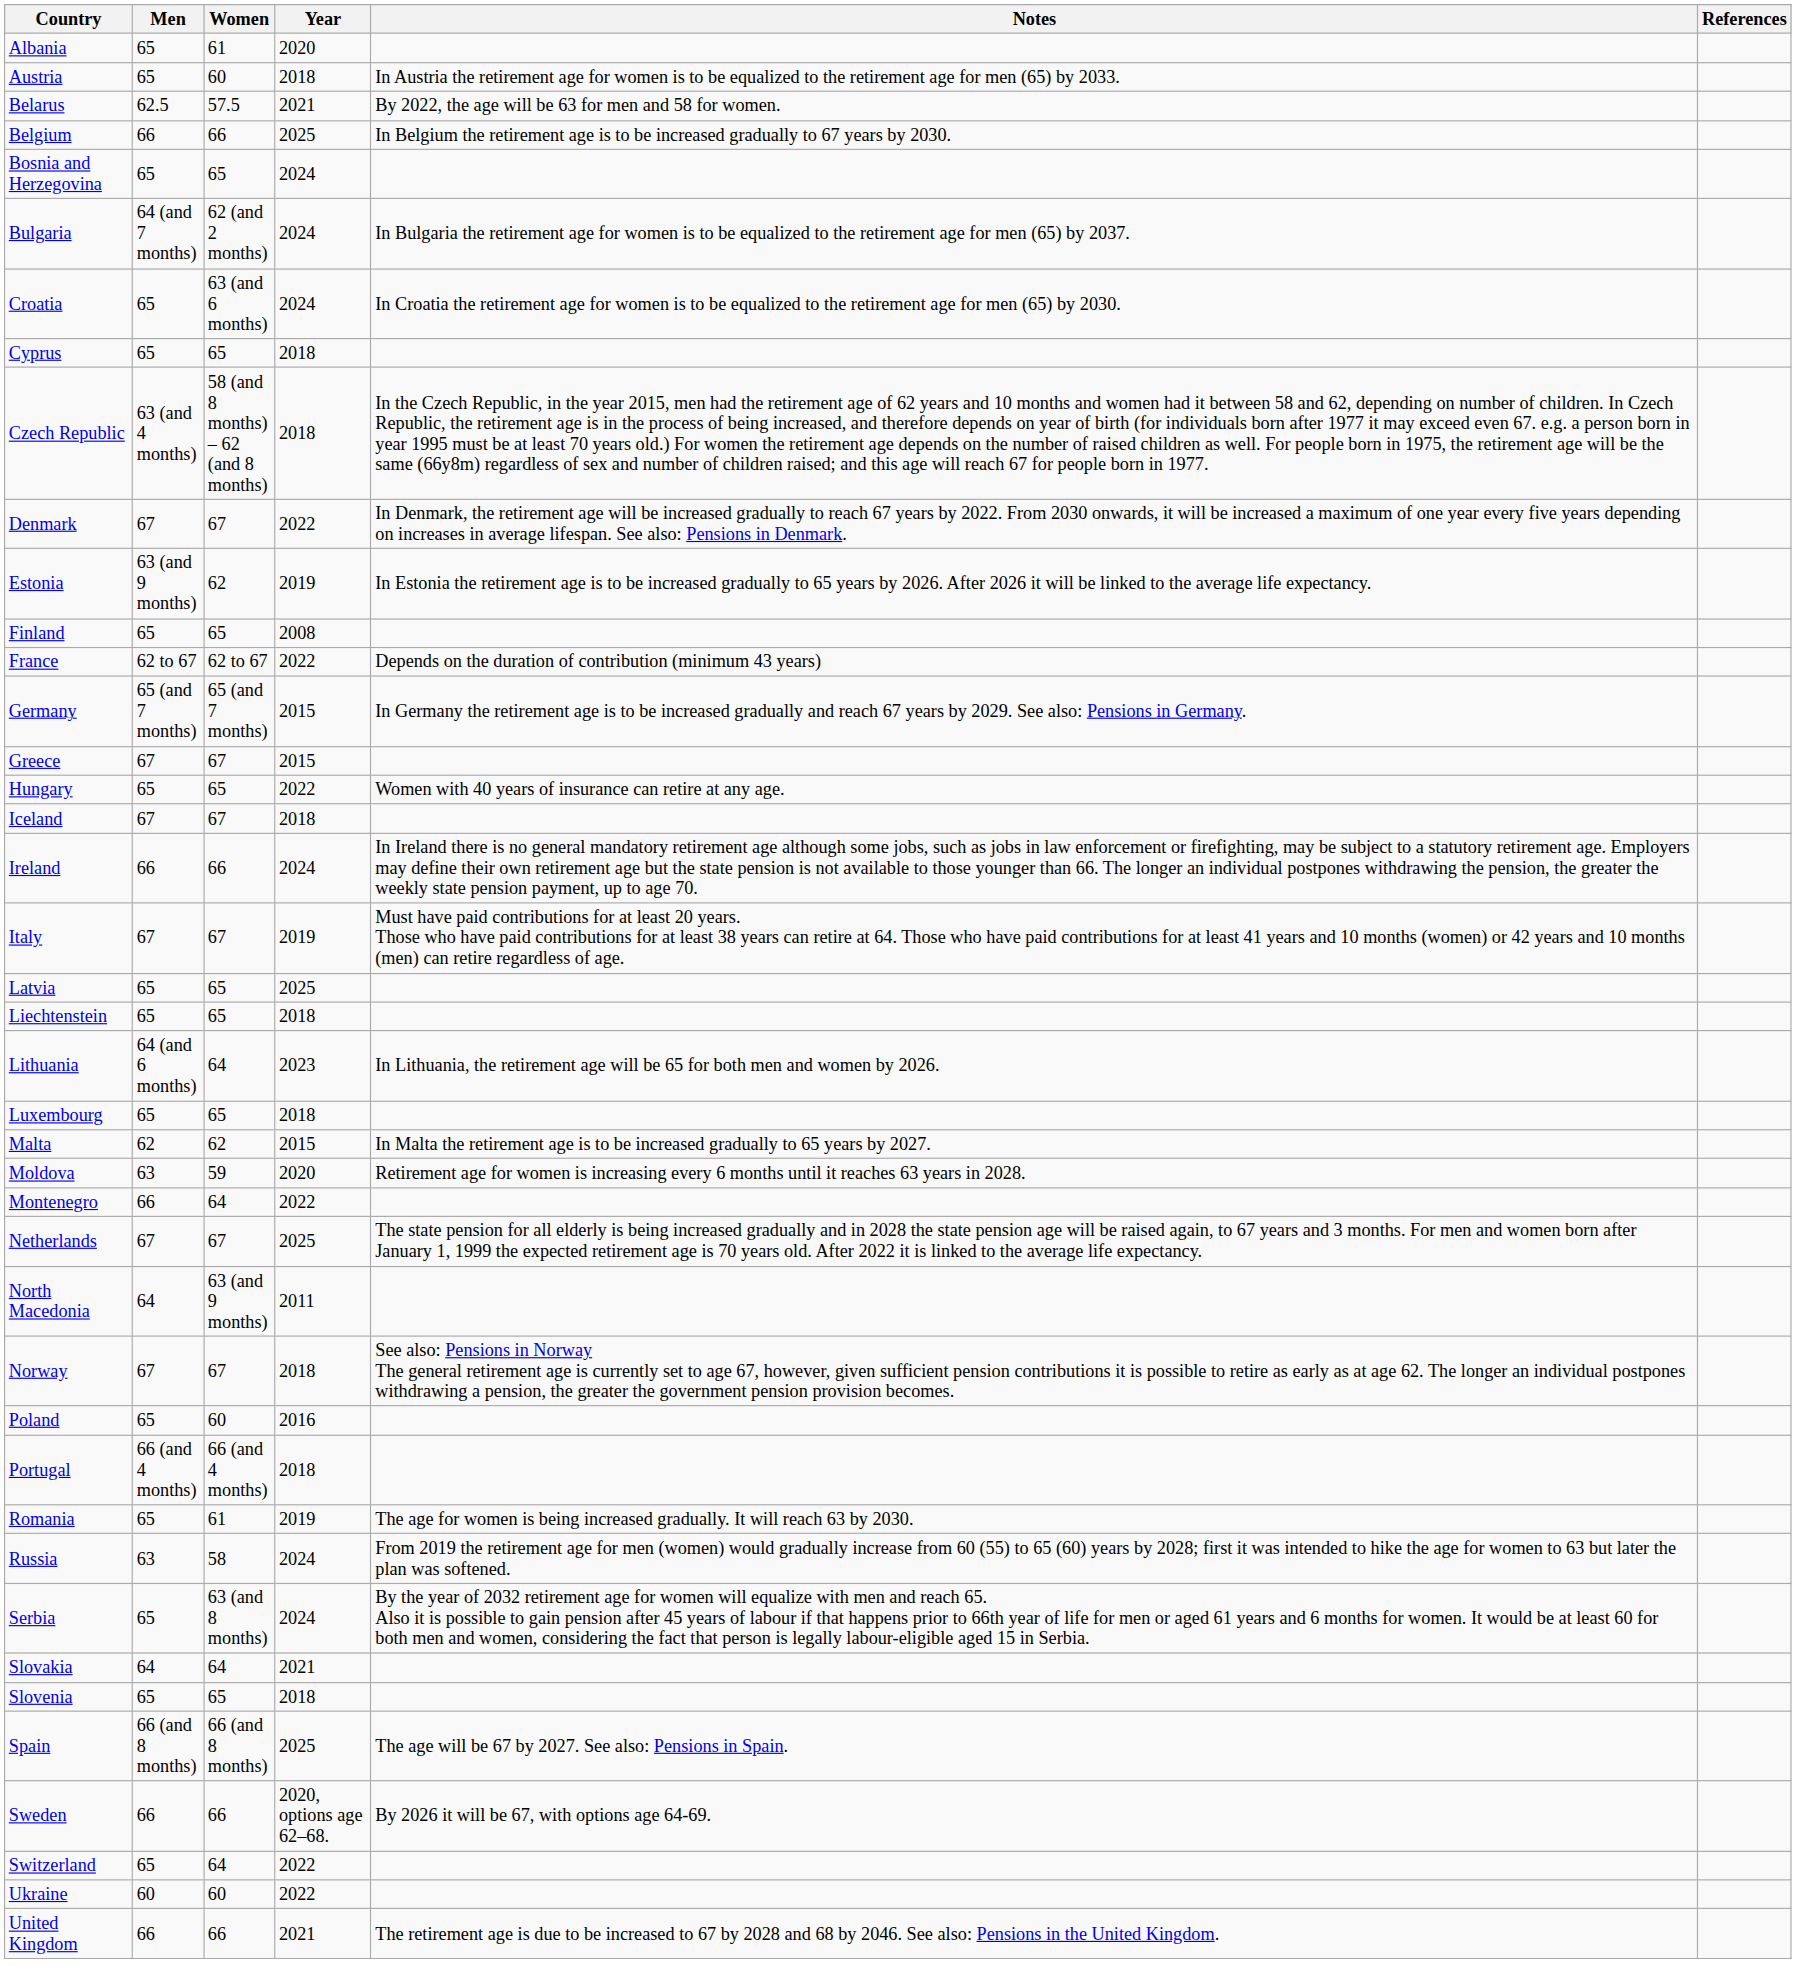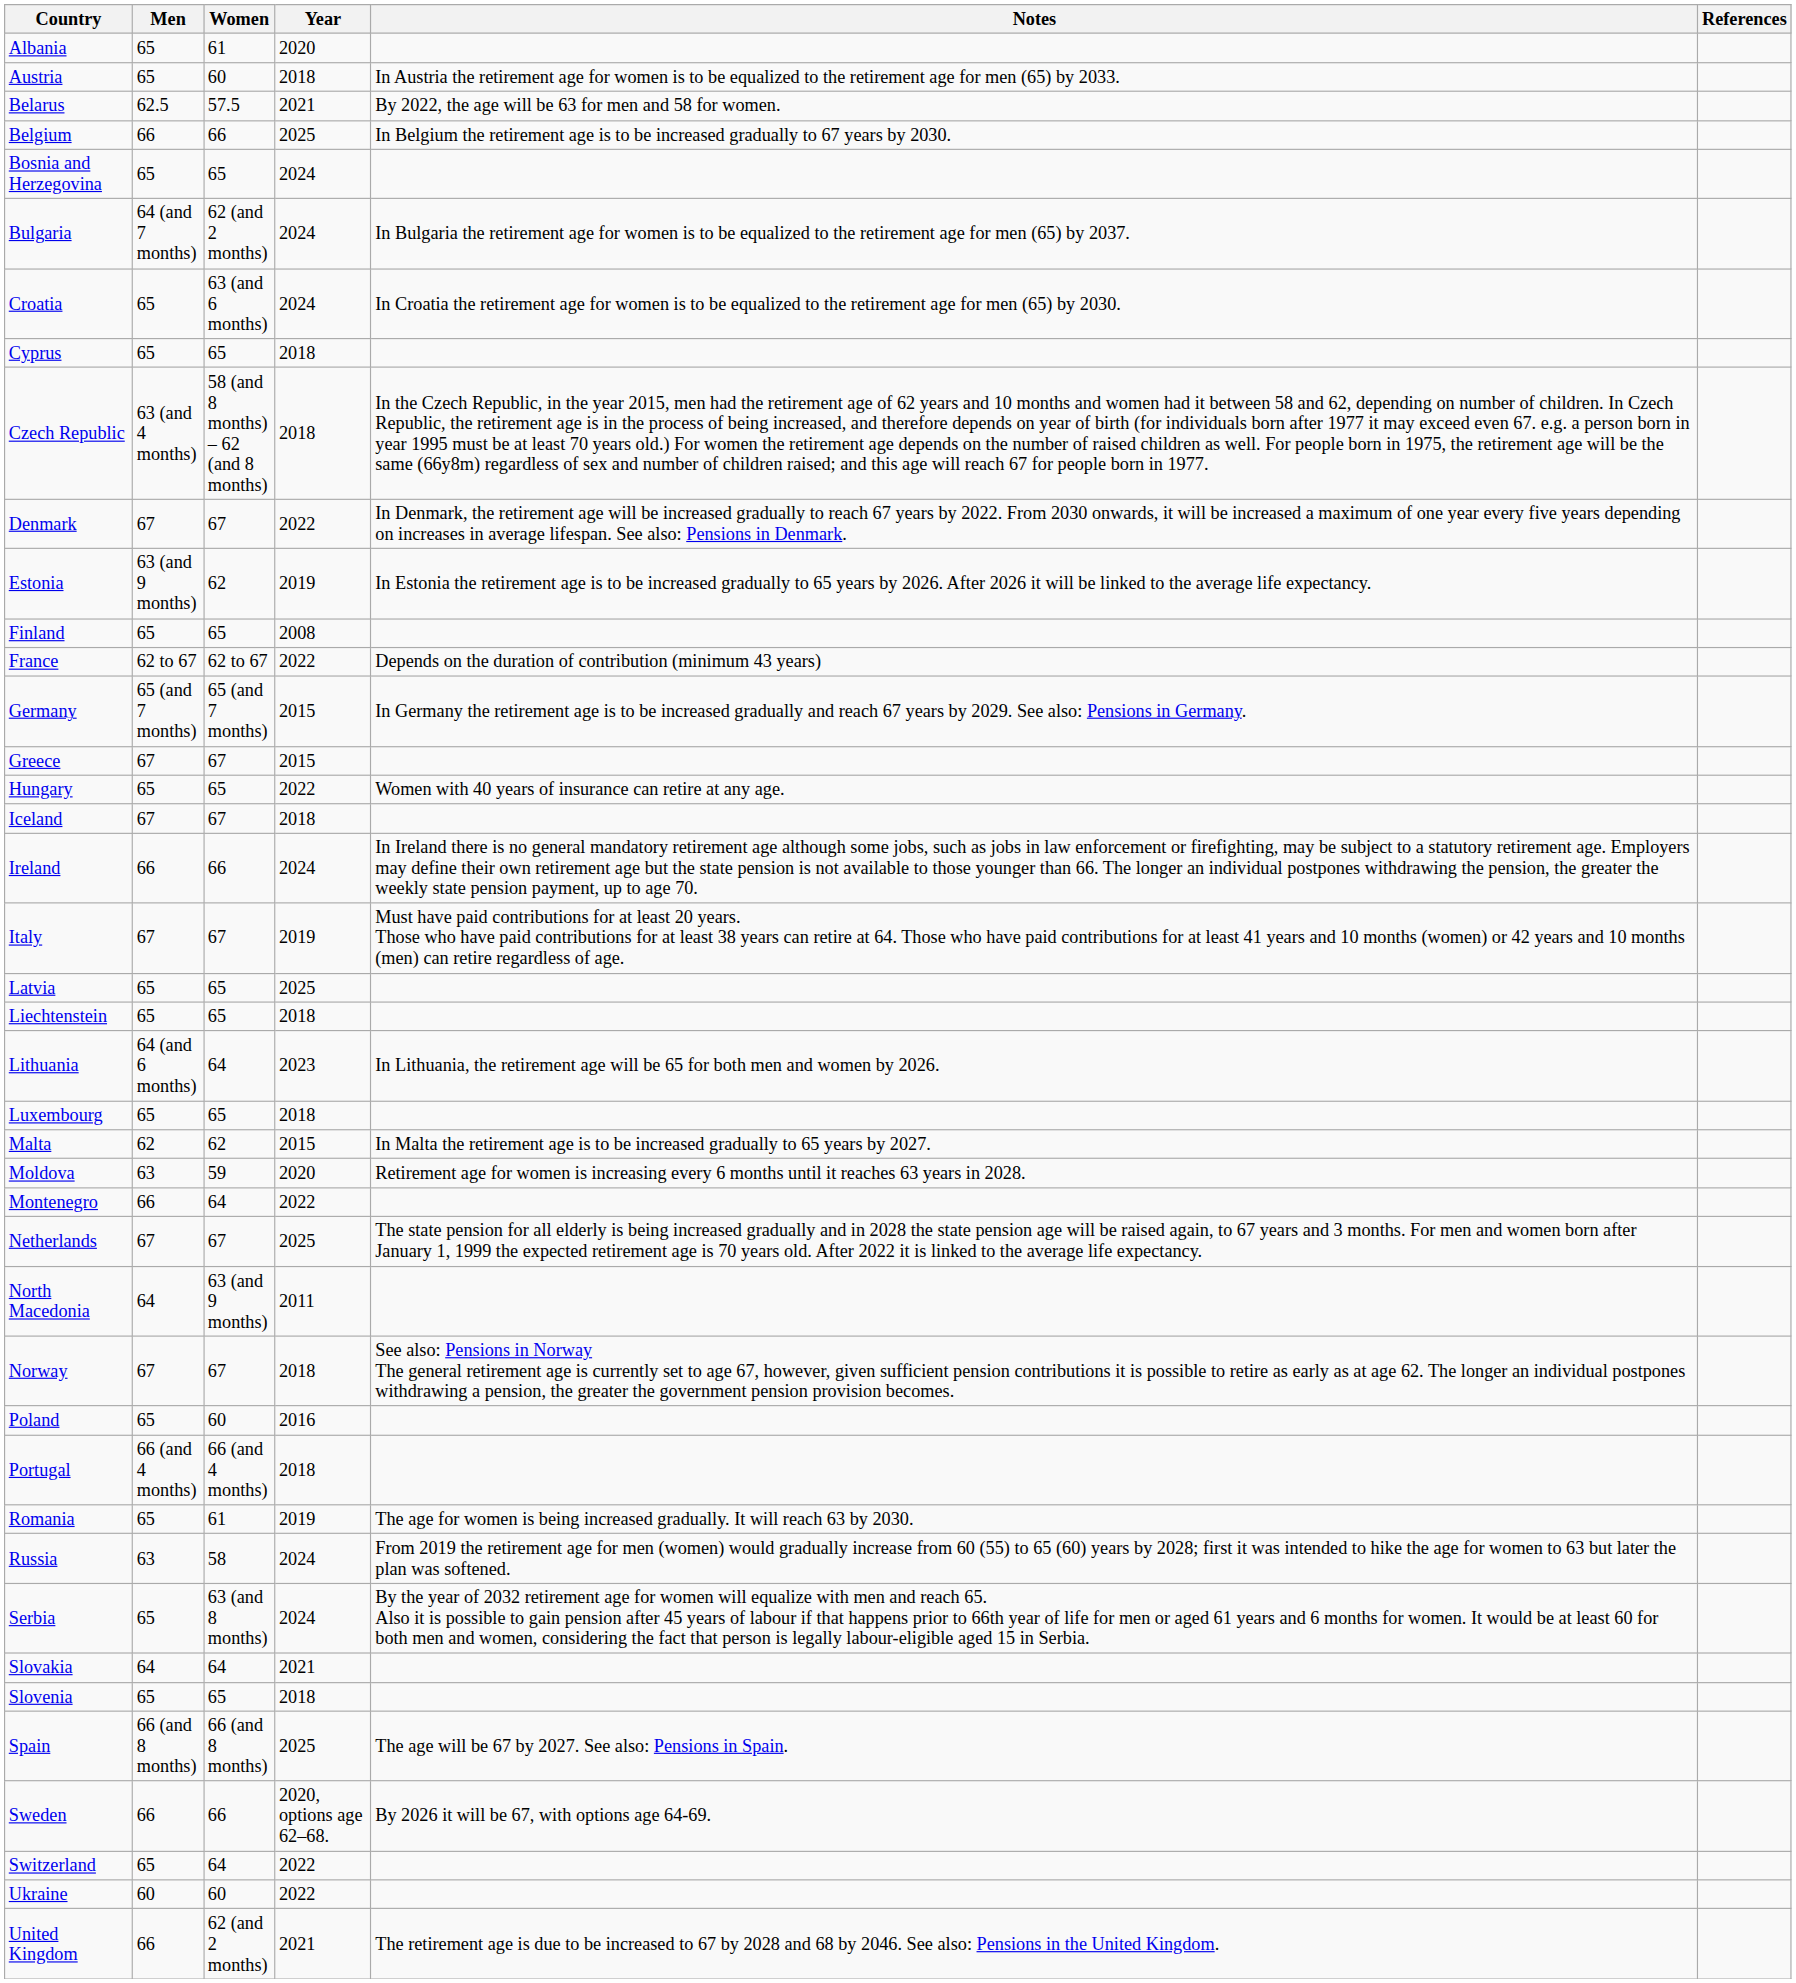(217, 1933) 66 -> (238, 1943) 62 (and 2 months)
